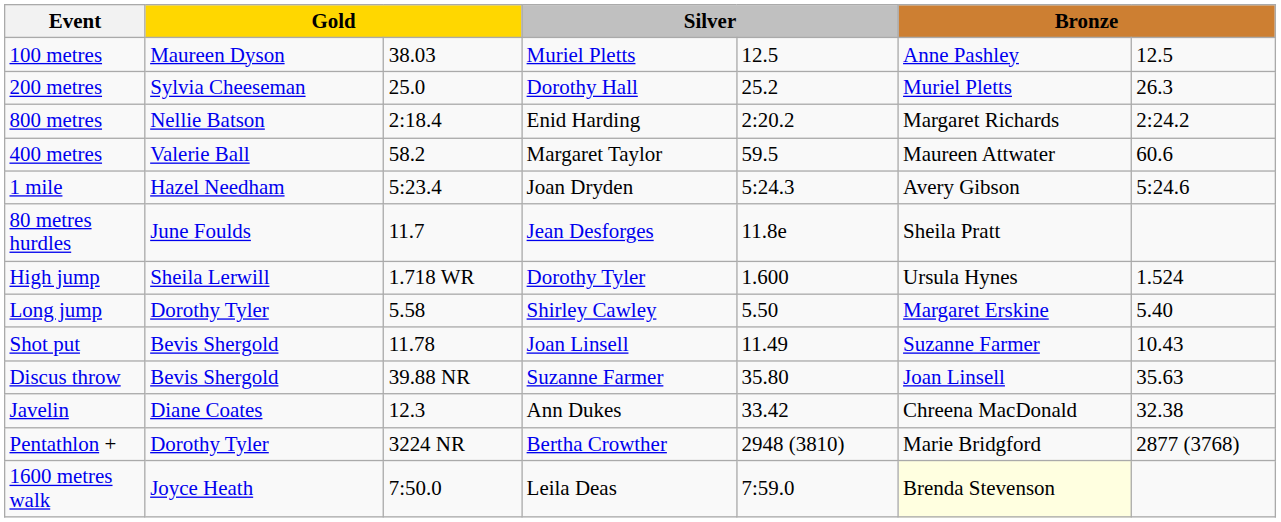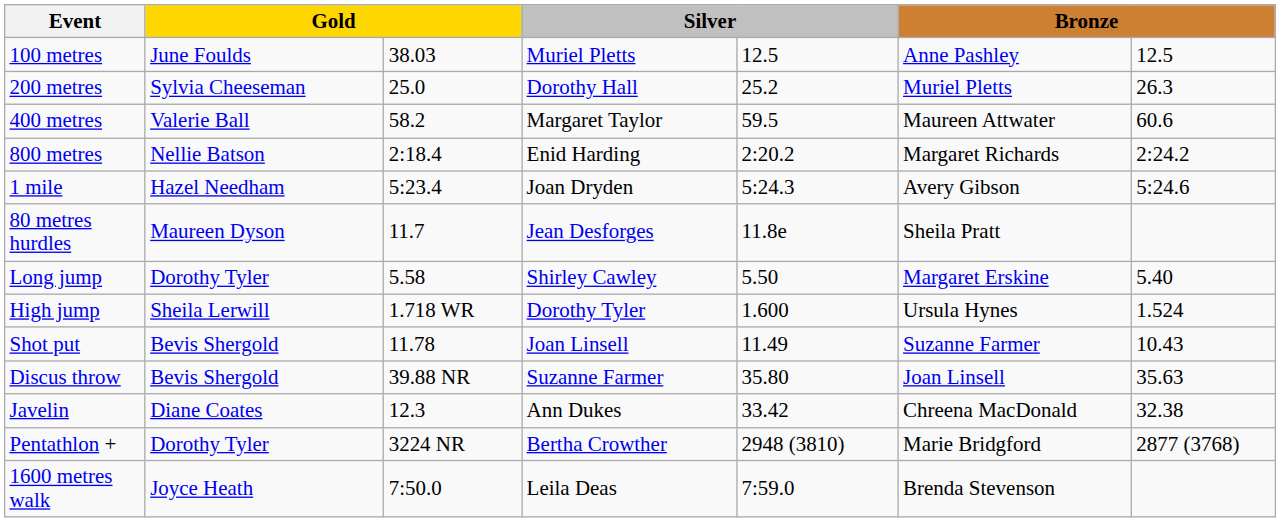(217, 54) Maureen Dyson -> (201, 54) June Foulds
rows swapped: (56, 154) <-> (56, 120)
(201, 232) June Foulds -> (217, 232) Maureen Dyson
rows swapped: (55, 277) <-> (56, 310)
(979, 488) lightyellow background -> (979, 488) no background
